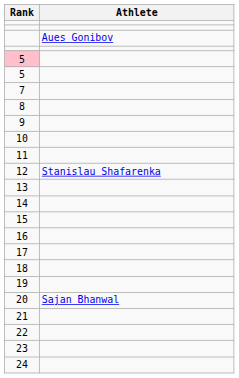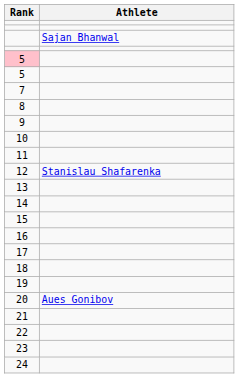(78, 38) Aues Gonibov -> (80, 38) Sajan Bhanwal
(80, 300) Sajan Bhanwal -> (78, 300) Aues Gonibov
